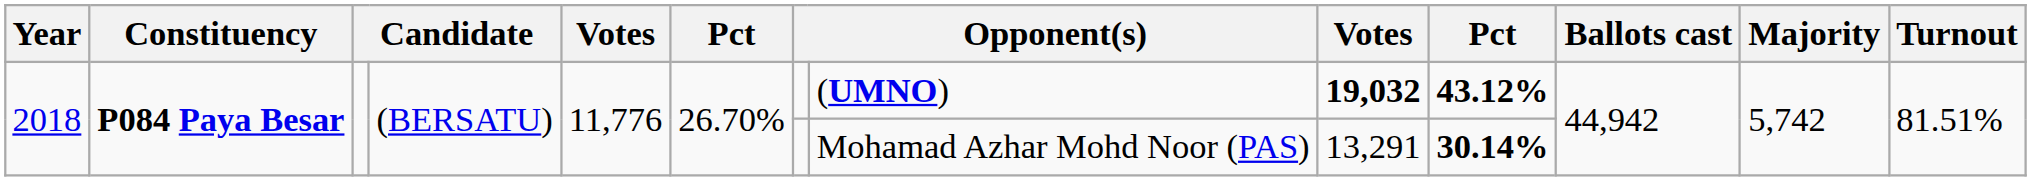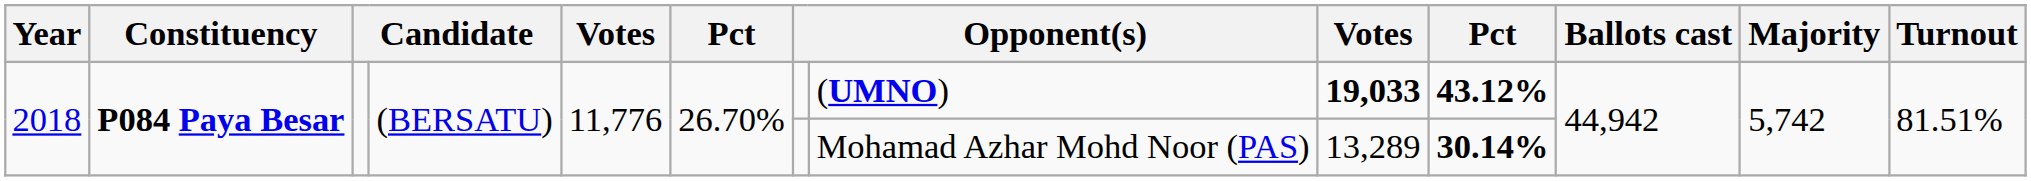(1373, 89) 19,032 -> (1373, 89) 19,033
(1373, 146) 13,291 -> (1373, 146) 13,289
